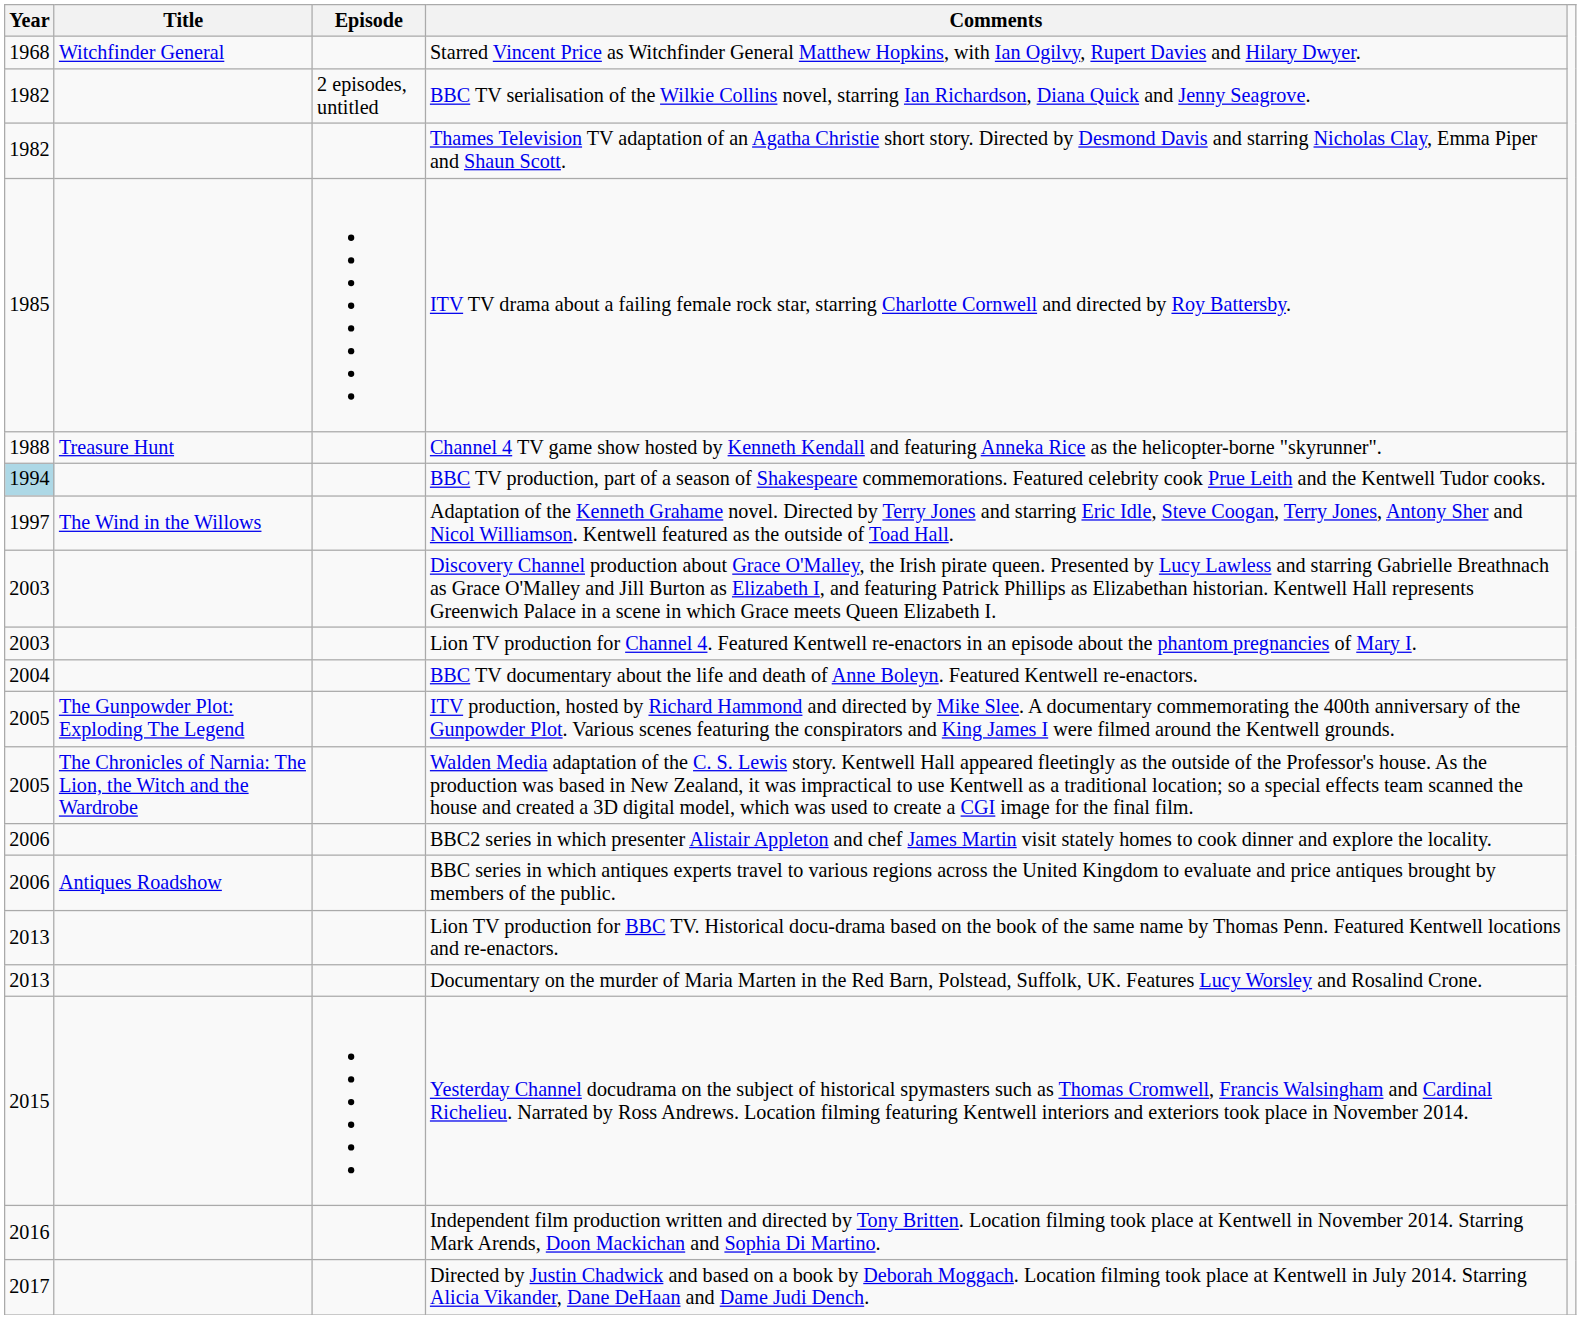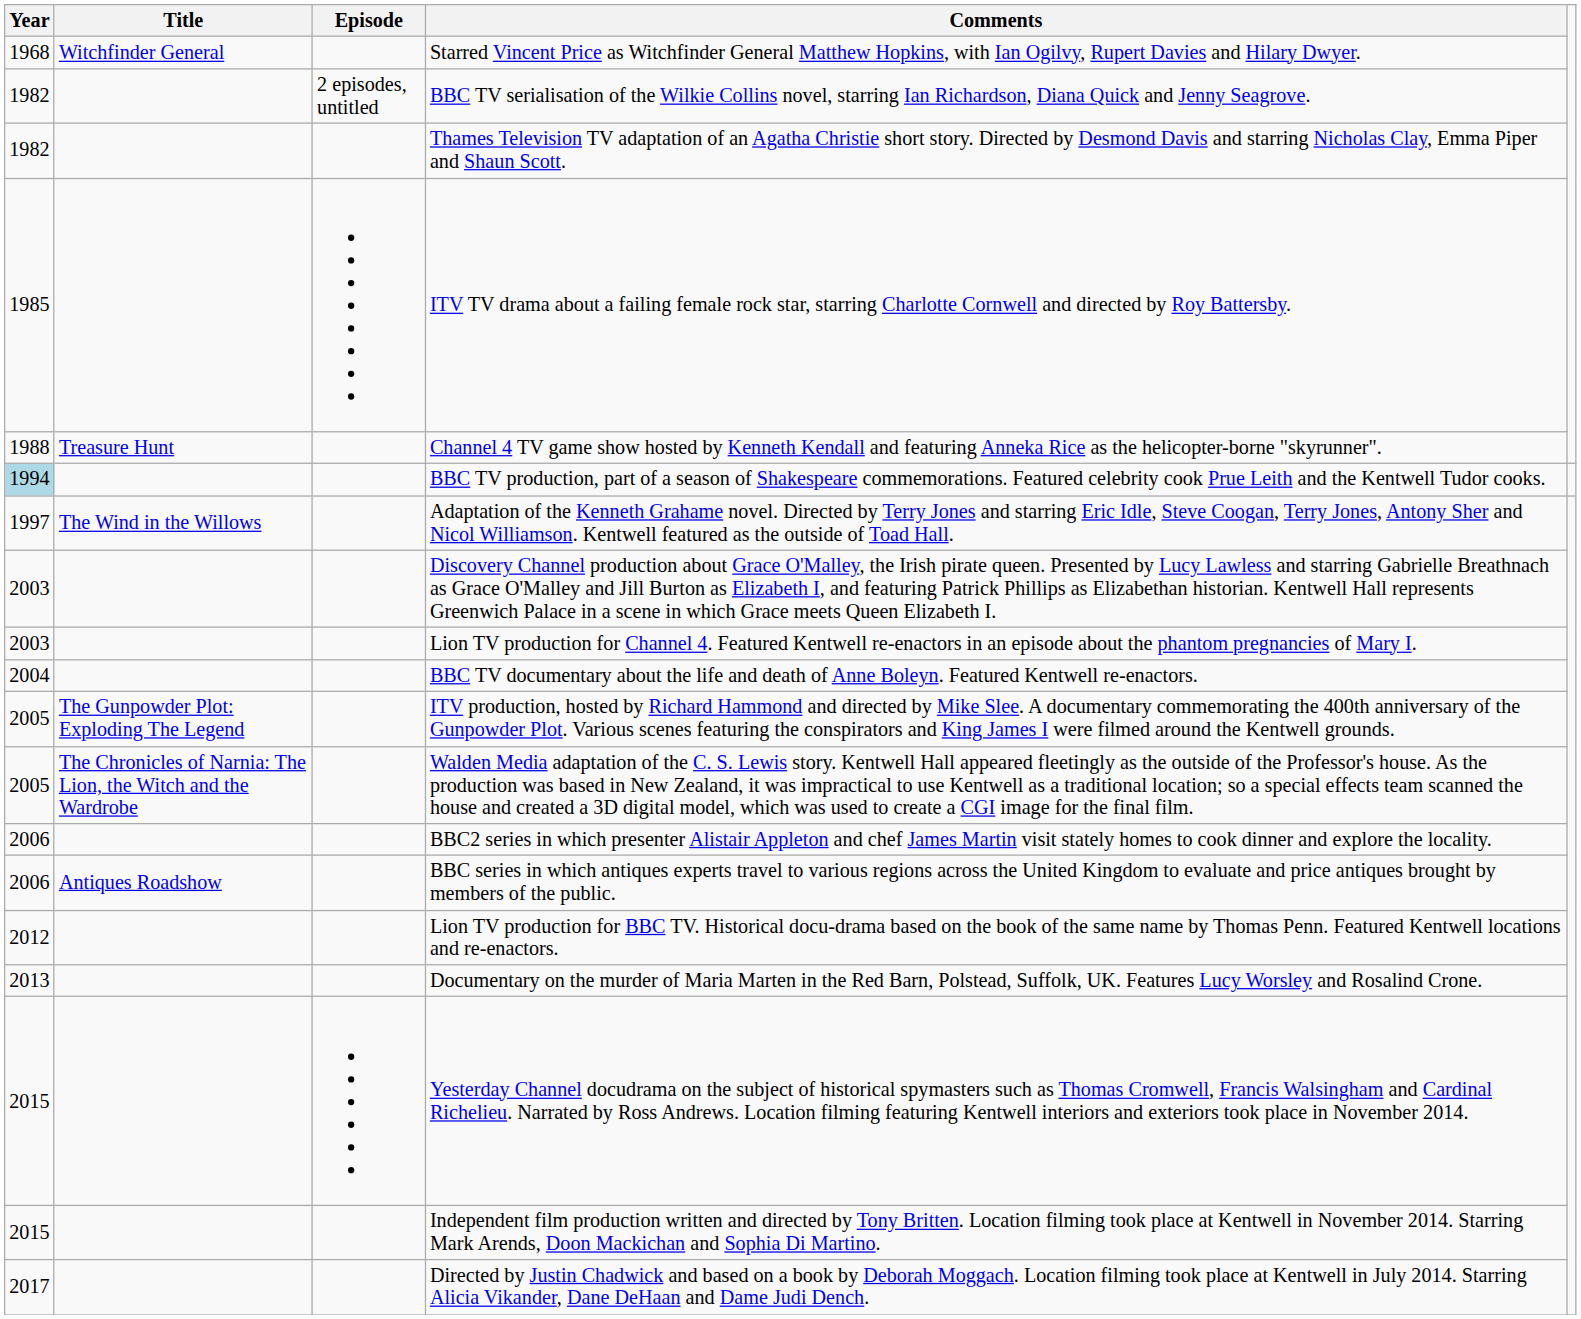(29, 937) 2013 -> (29, 937) 2012
(29, 1232) 2016 -> (29, 1232) 2015
